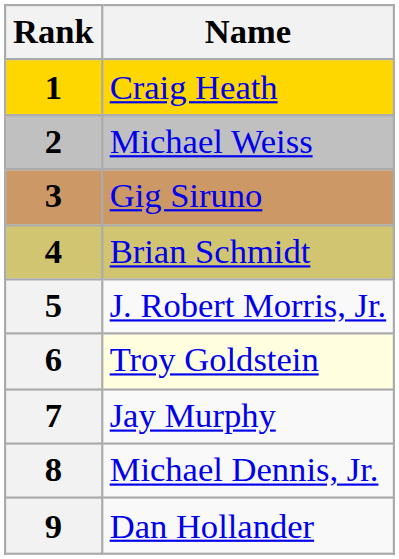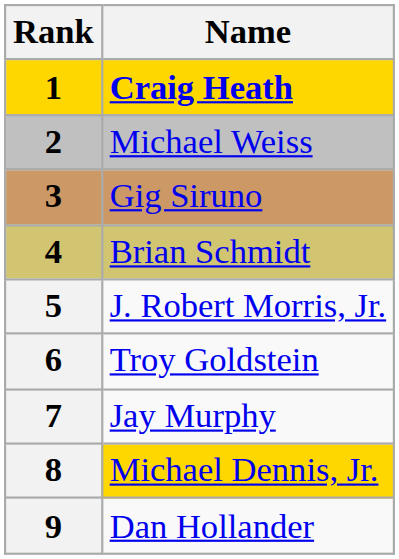(194, 86) normal -> (201, 86) bold
(214, 360) lightyellow background -> (214, 360) no background
(244, 470) no background -> (244, 470) gold background
